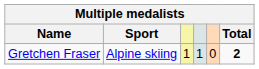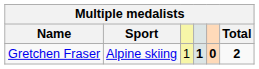(200, 54) normal -> (200, 54) bold
(213, 54) normal -> (213, 54) bold
